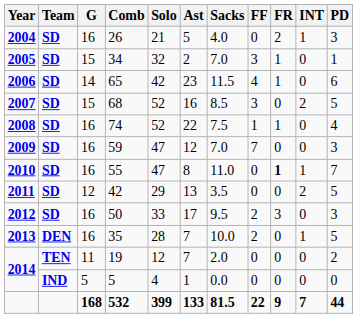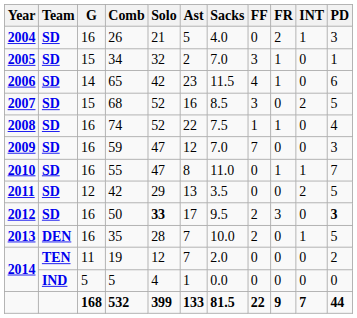(278, 170) bold -> (278, 170) normal
(158, 214) normal -> (158, 214) bold
(334, 214) normal -> (334, 214) bold
